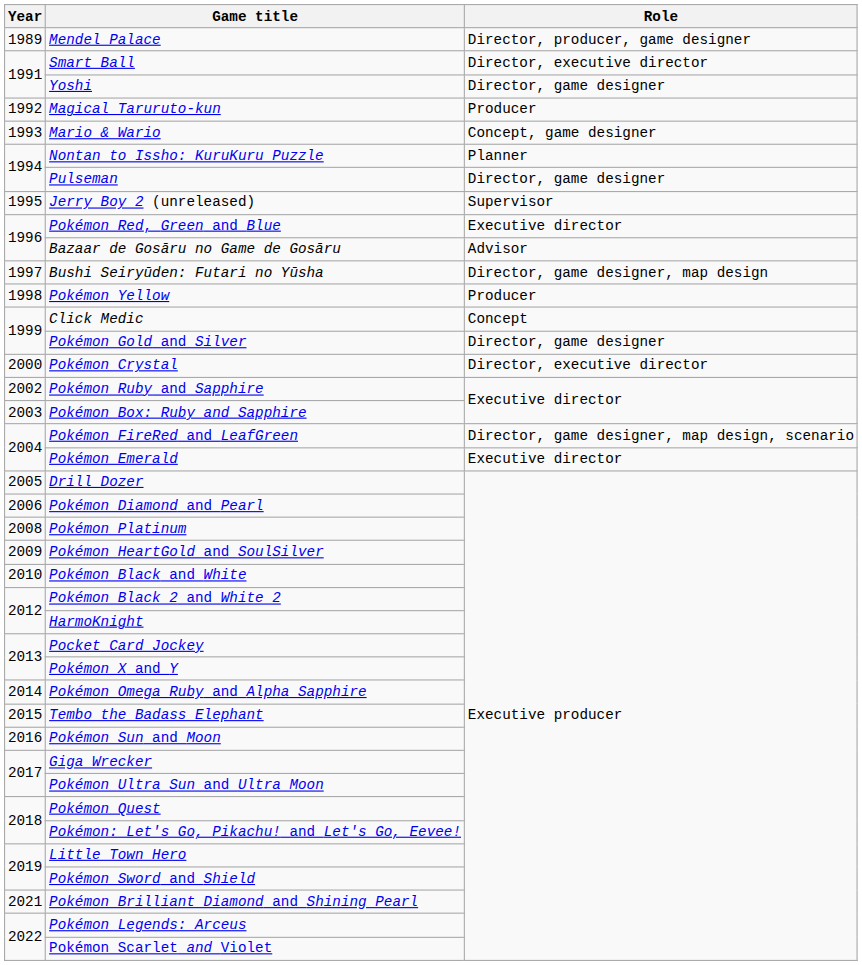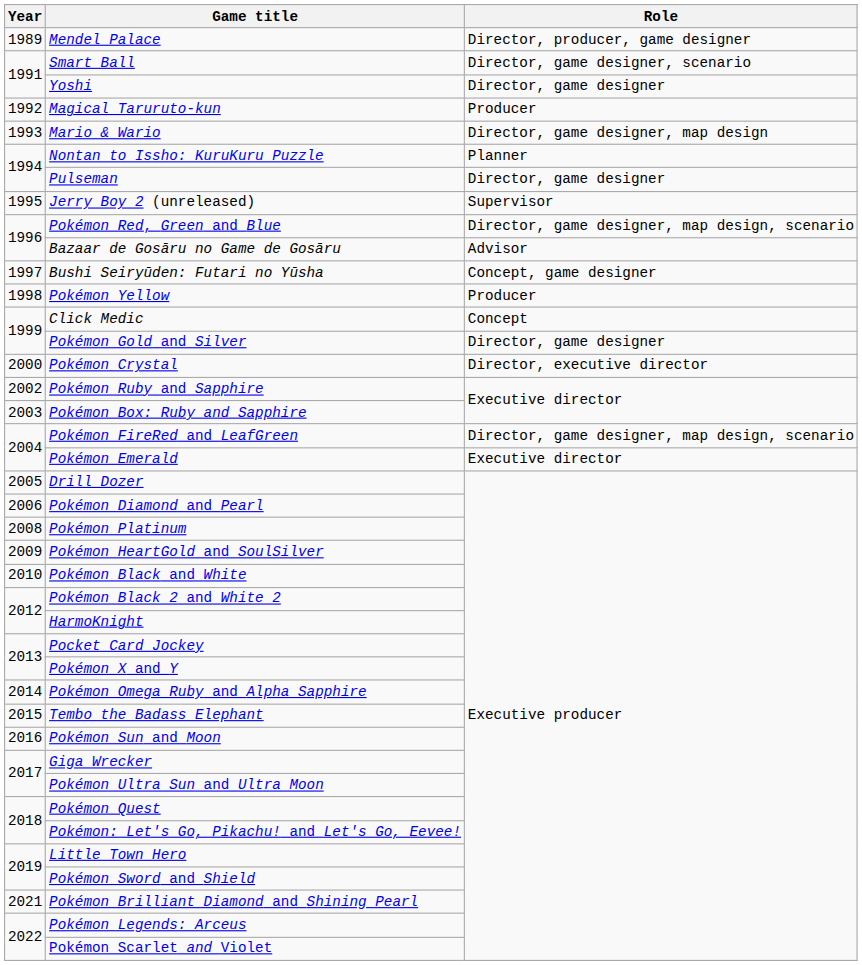(588, 63) Director, executive director -> (609, 63) Director, game designer, scenario
(562, 133) Concept, game designer -> (618, 133) Director, game designer, map design
(545, 226) Executive director -> (661, 226) Director, game designer, map design, scenario
(618, 273) Director, game designer, map design -> (562, 273) Concept, game designer
